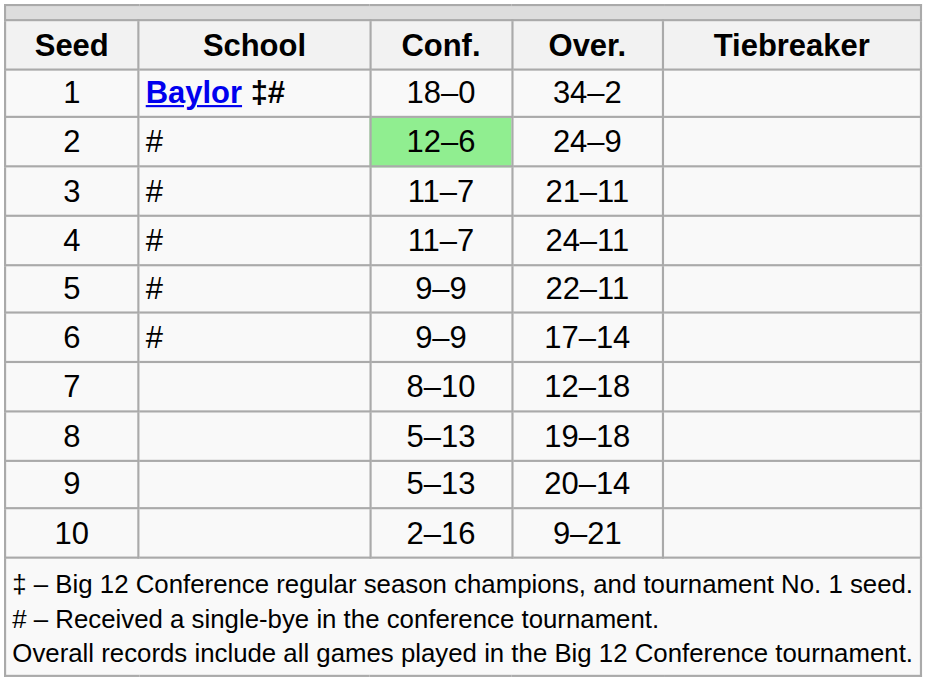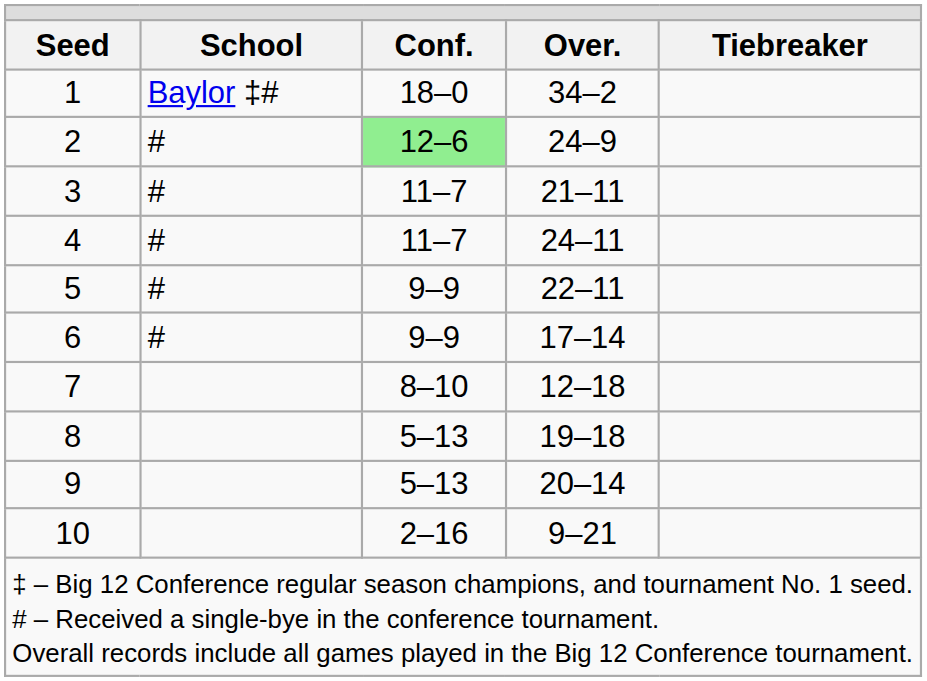(215, 93) bold -> (213, 93) normal
